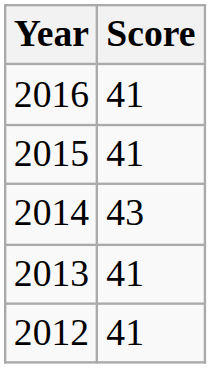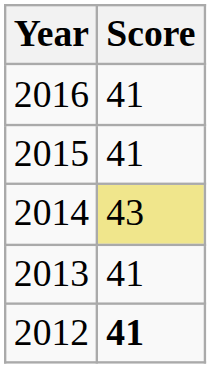(125, 213) no background -> (125, 213) khaki background
(125, 332) normal -> (125, 332) bold
